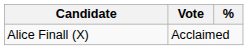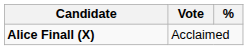(48, 34) normal -> (51, 34) bold
